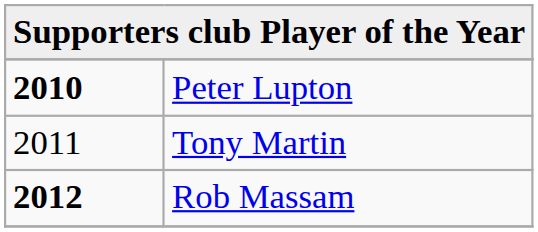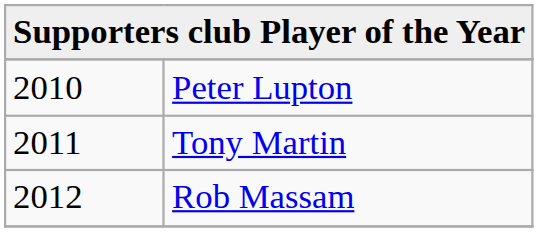(48, 87) bold -> (48, 87) normal
(48, 197) bold -> (48, 197) normal
